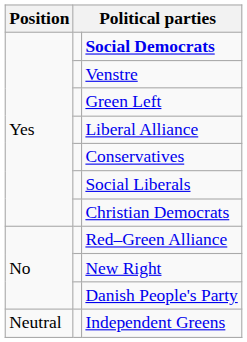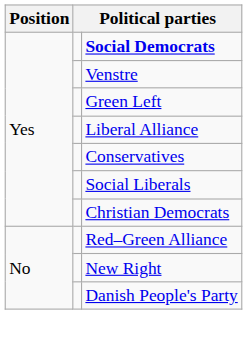- row: (155, 323)
